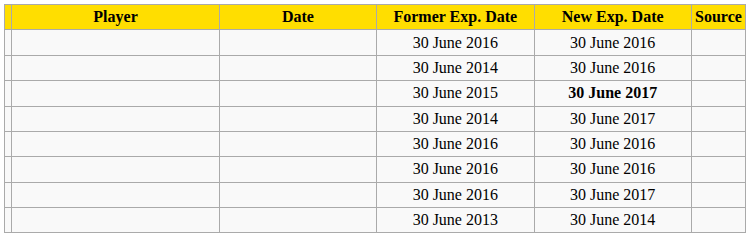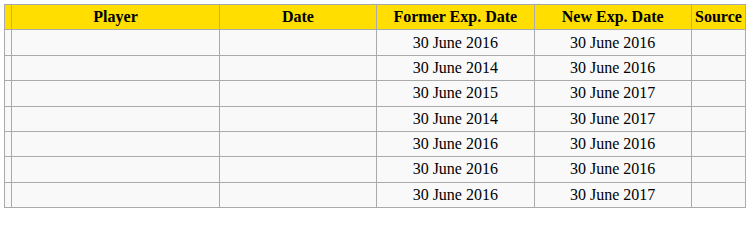(613, 93) bold -> (613, 93) normal
- row: (8, 220)
